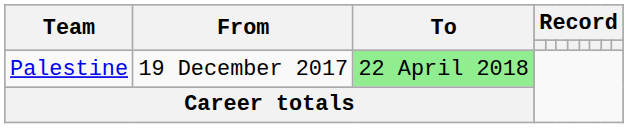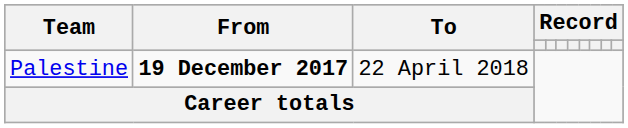(243, 69) normal -> (243, 69) bold
(444, 69) lightgreen background -> (444, 69) no background
